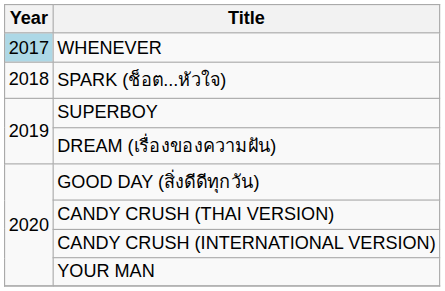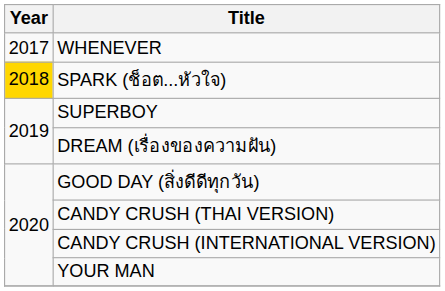(29, 47) lightblue background -> (29, 47) no background
(29, 80) no background -> (29, 80) gold background
